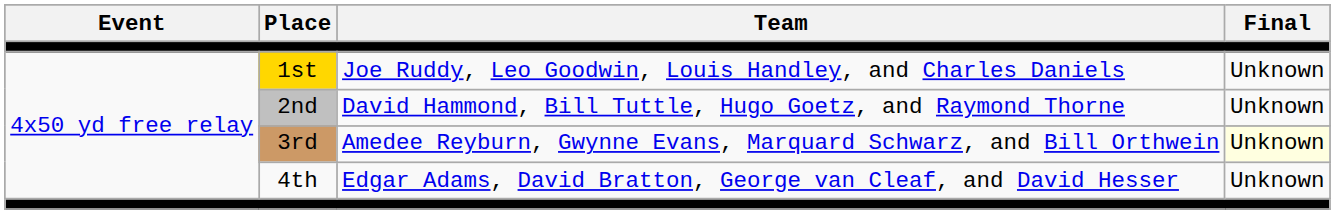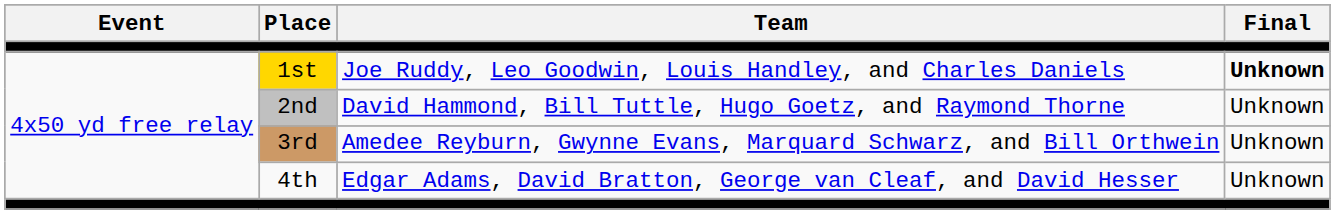(1277, 71) normal -> (1277, 71) bold
(1277, 144) lightyellow background -> (1277, 144) no background
